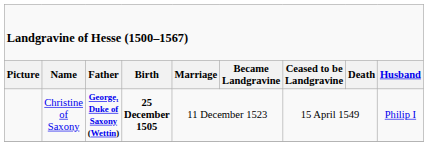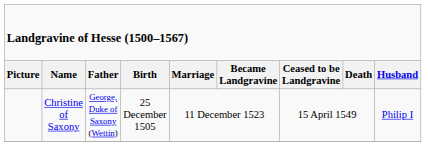(104, 115) bold -> (103, 115) normal
(147, 115) bold -> (145, 115) normal
